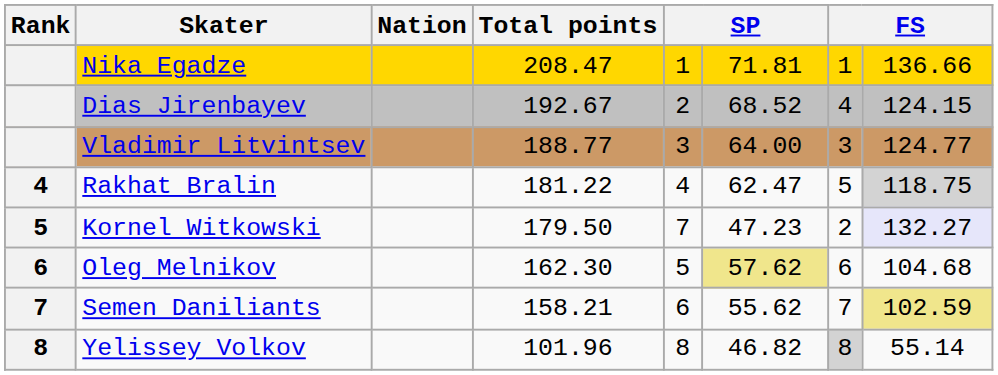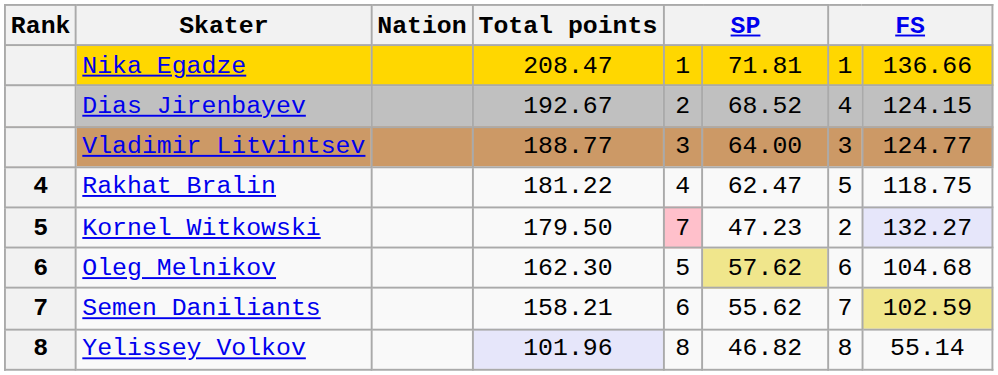(927, 187) lightgrey background -> (927, 187) no background
(683, 228) no background -> (683, 228) pink background
(568, 349) no background -> (568, 349) lavender background
(845, 349) lightgrey background -> (845, 349) no background
